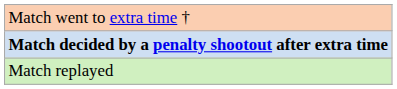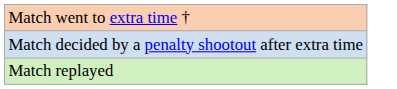(198, 44) bold -> (186, 44) normal
